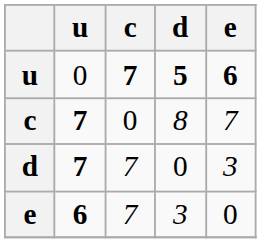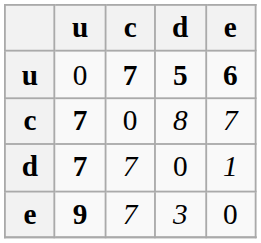(230, 167) 3 -> (230, 167) 1
(80, 213) 6 -> (80, 213) 9
